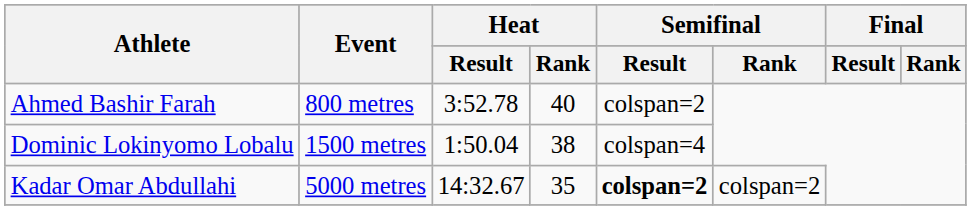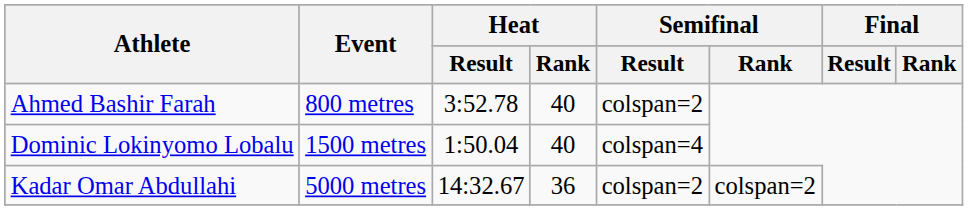(563, 144) 38 -> (563, 144) 40
(563, 185) 35 -> (563, 185) 36
(654, 185) bold -> (652, 185) normal
